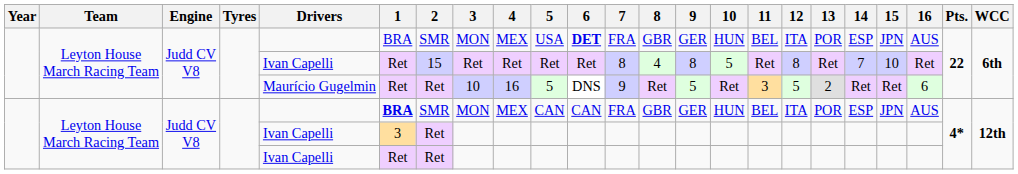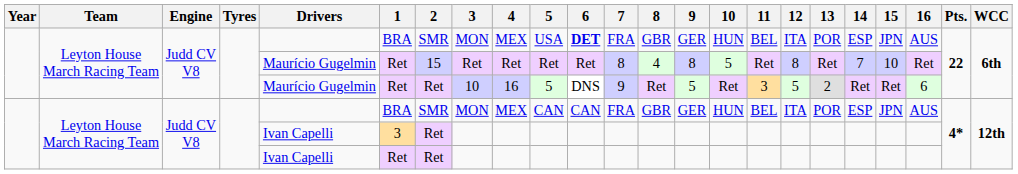(298, 63) Ivan Capelli -> (319, 63) Maurício Gugelmin
(398, 110) bold -> (397, 110) normal
